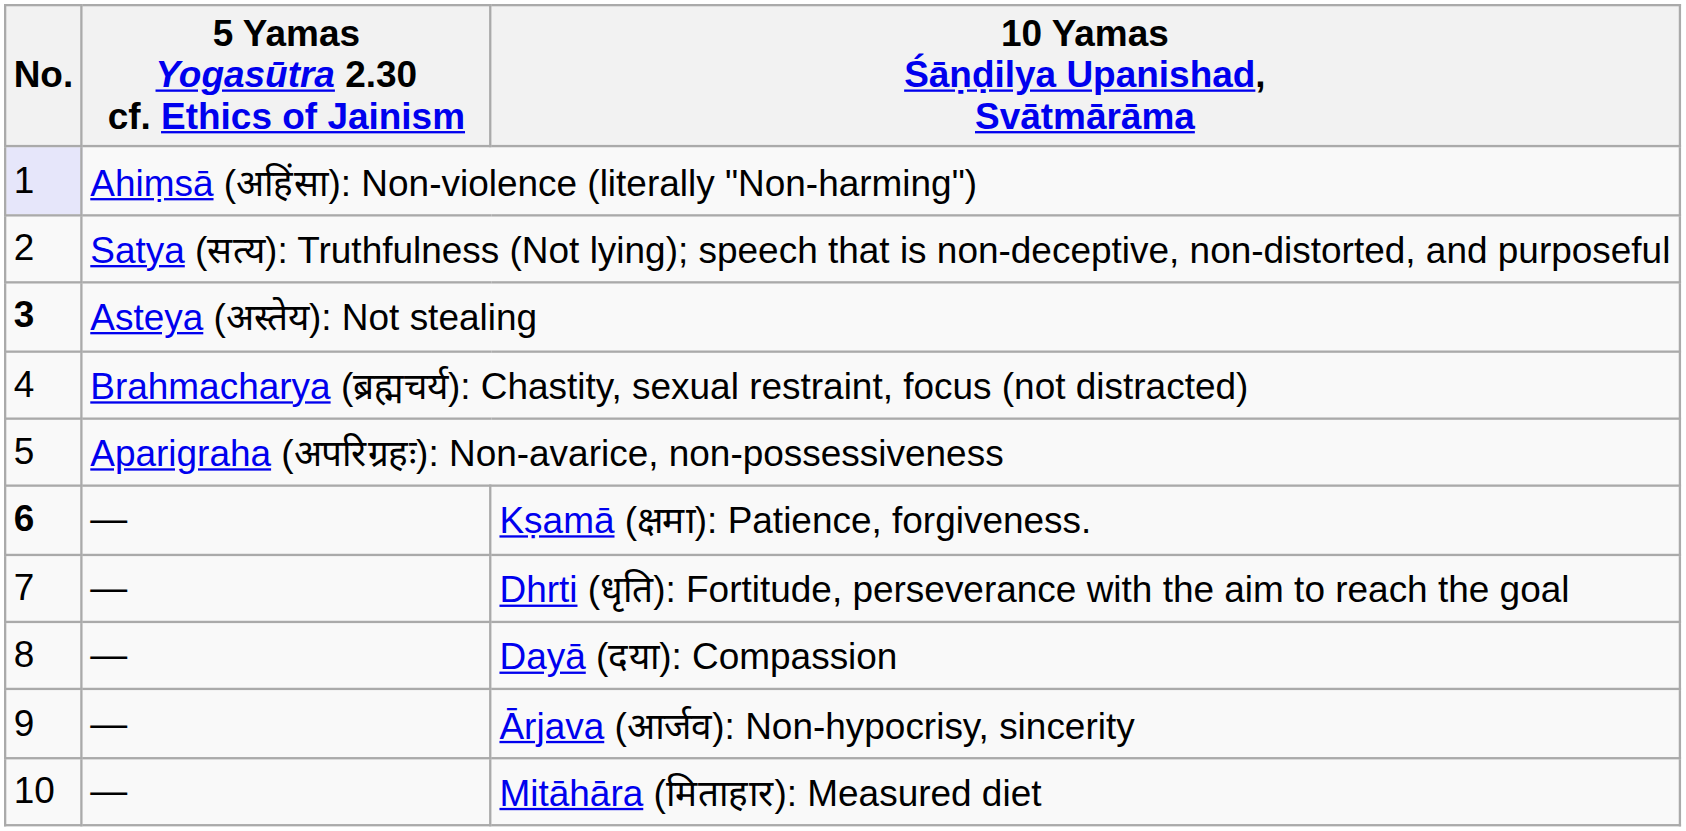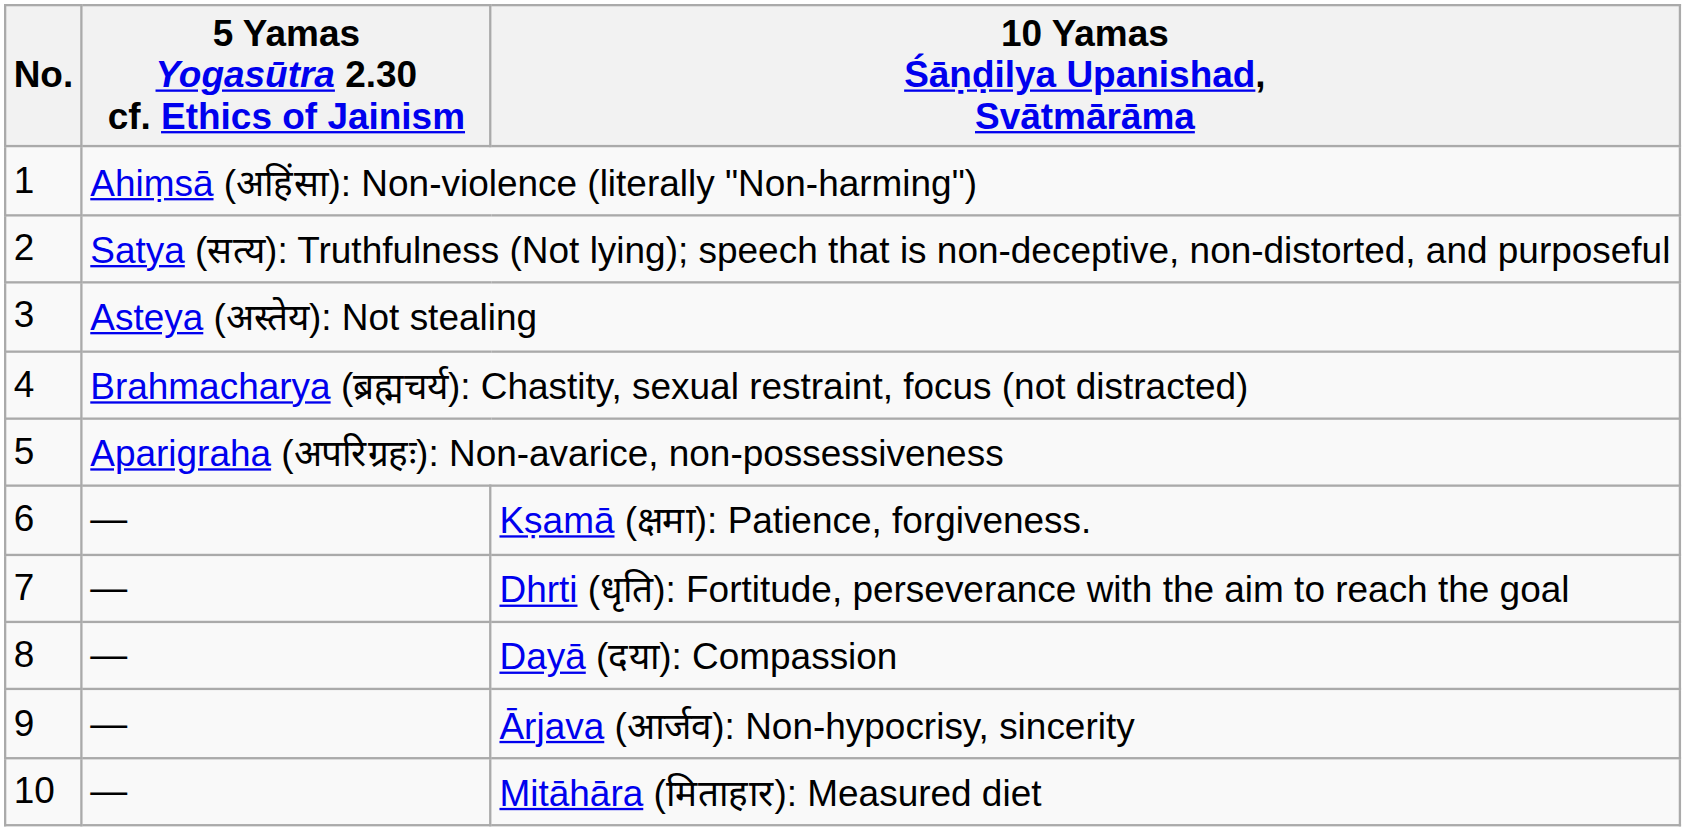(24, 180) lavender background -> (24, 180) no background
(24, 315) bold -> (24, 315) normal
(24, 519) bold -> (24, 519) normal
